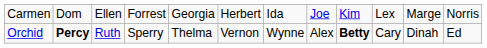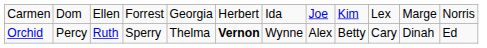(73, 33) bold -> (72, 33) normal
(240, 33) normal -> (239, 33) bold
(354, 33) bold -> (352, 33) normal
